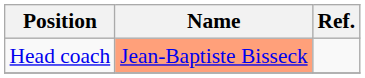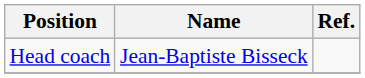(214, 55) lightsalmon background -> (214, 55) no background
